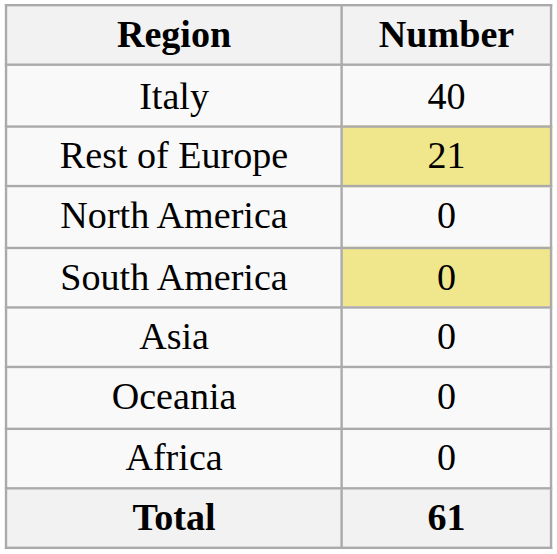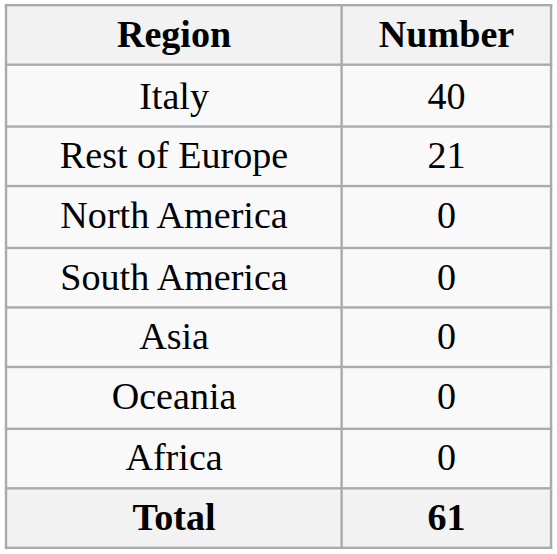(447, 155) khaki background -> (447, 155) no background
(447, 276) khaki background -> (447, 276) no background
